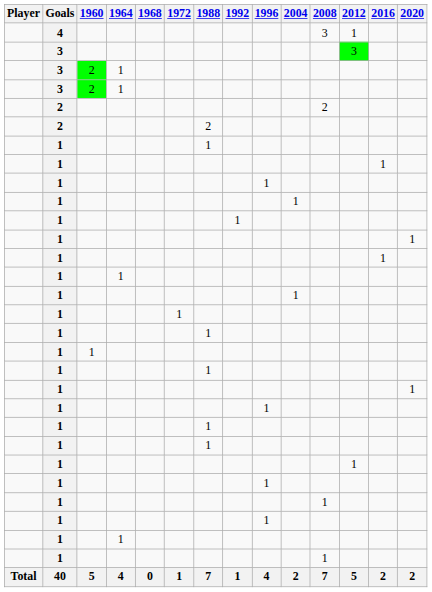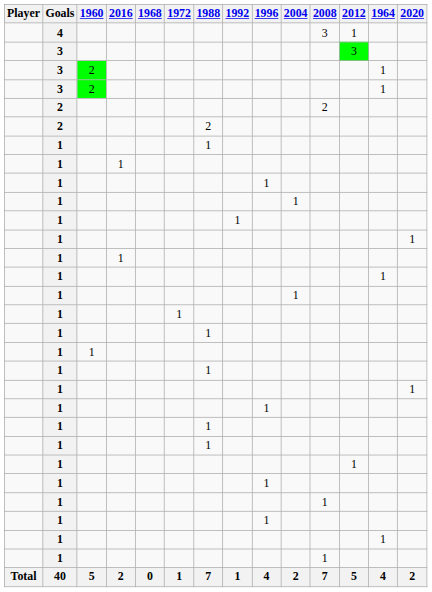columns swapped: (121, 13) <-> (383, 13)
